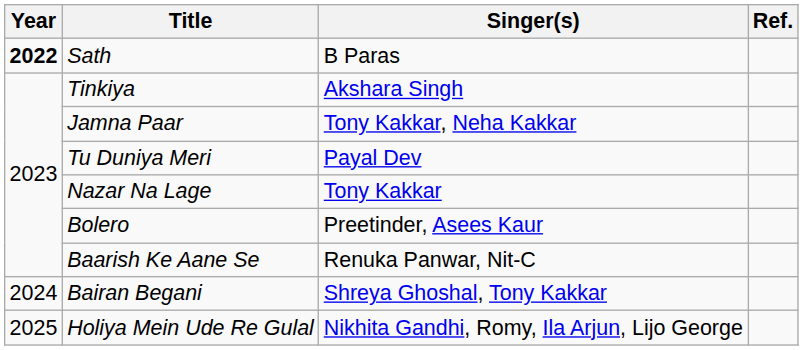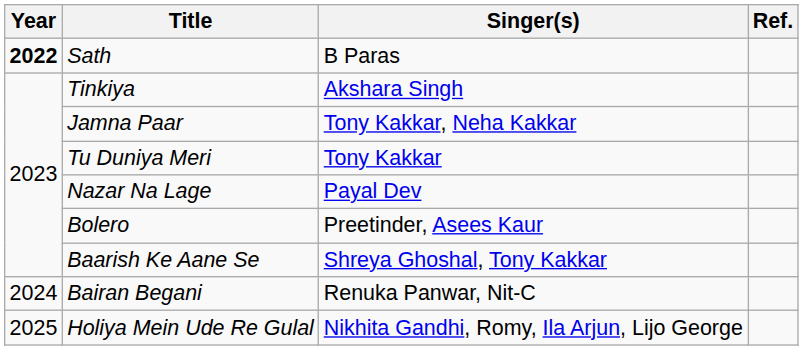(373, 157) Payal Dev -> (383, 157) Tony Kakkar
(383, 191) Tony Kakkar -> (373, 191) Payal Dev
(430, 259) Renuka Panwar, Nit-C -> (465, 259) Shreya Ghoshal, Tony Kakkar
(465, 293) Shreya Ghoshal, Tony Kakkar -> (430, 293) Renuka Panwar, Nit-C
